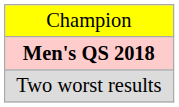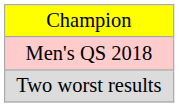(89, 53) bold -> (89, 53) normal
